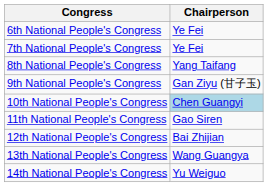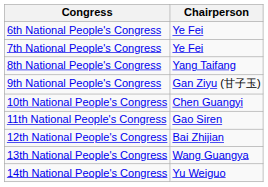(208, 102) lightblue background -> (208, 102) no background
